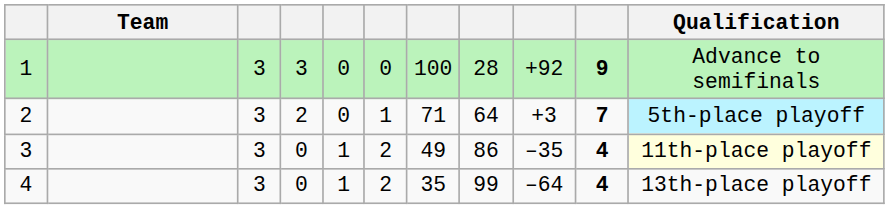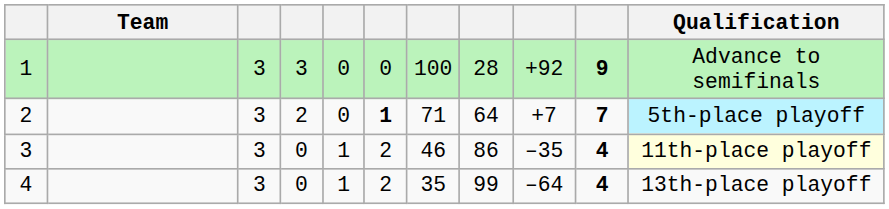(386, 116) normal -> (386, 116) bold
(544, 116) +3 -> (544, 116) +7
(433, 151) 49 -> (433, 151) 46
